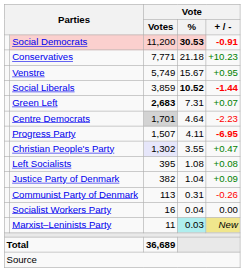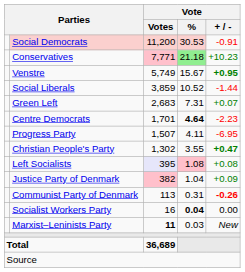(192, 42) bold -> (192, 42) normal
(227, 42) bold -> (227, 42) normal
(163, 57) no background -> (163, 57) pink background
(192, 57) no background -> (192, 57) lightgreen background
(226, 73) normal -> (226, 73) bold
(192, 88) bold -> (192, 88) normal
(227, 88) bold -> (227, 88) normal
(163, 103) bold -> (163, 103) normal
(163, 118) lightgrey background -> (163, 118) no background
(194, 118) normal -> (194, 118) bold
(227, 133) bold -> (227, 133) normal
(163, 149) lavender background -> (163, 149) no background
(226, 149) normal -> (226, 149) bold
(167, 164) no background -> (167, 164) lavender background
(194, 164) no background -> (194, 164) pink background
(167, 179) no background -> (167, 179) pink background
(227, 194) normal -> (227, 194) bold
(194, 210) normal -> (194, 210) bold
(170, 225) normal -> (170, 225) bold
(194, 225) paleturquoise background -> (194, 225) no background
(228, 225) khaki background -> (228, 225) no background
